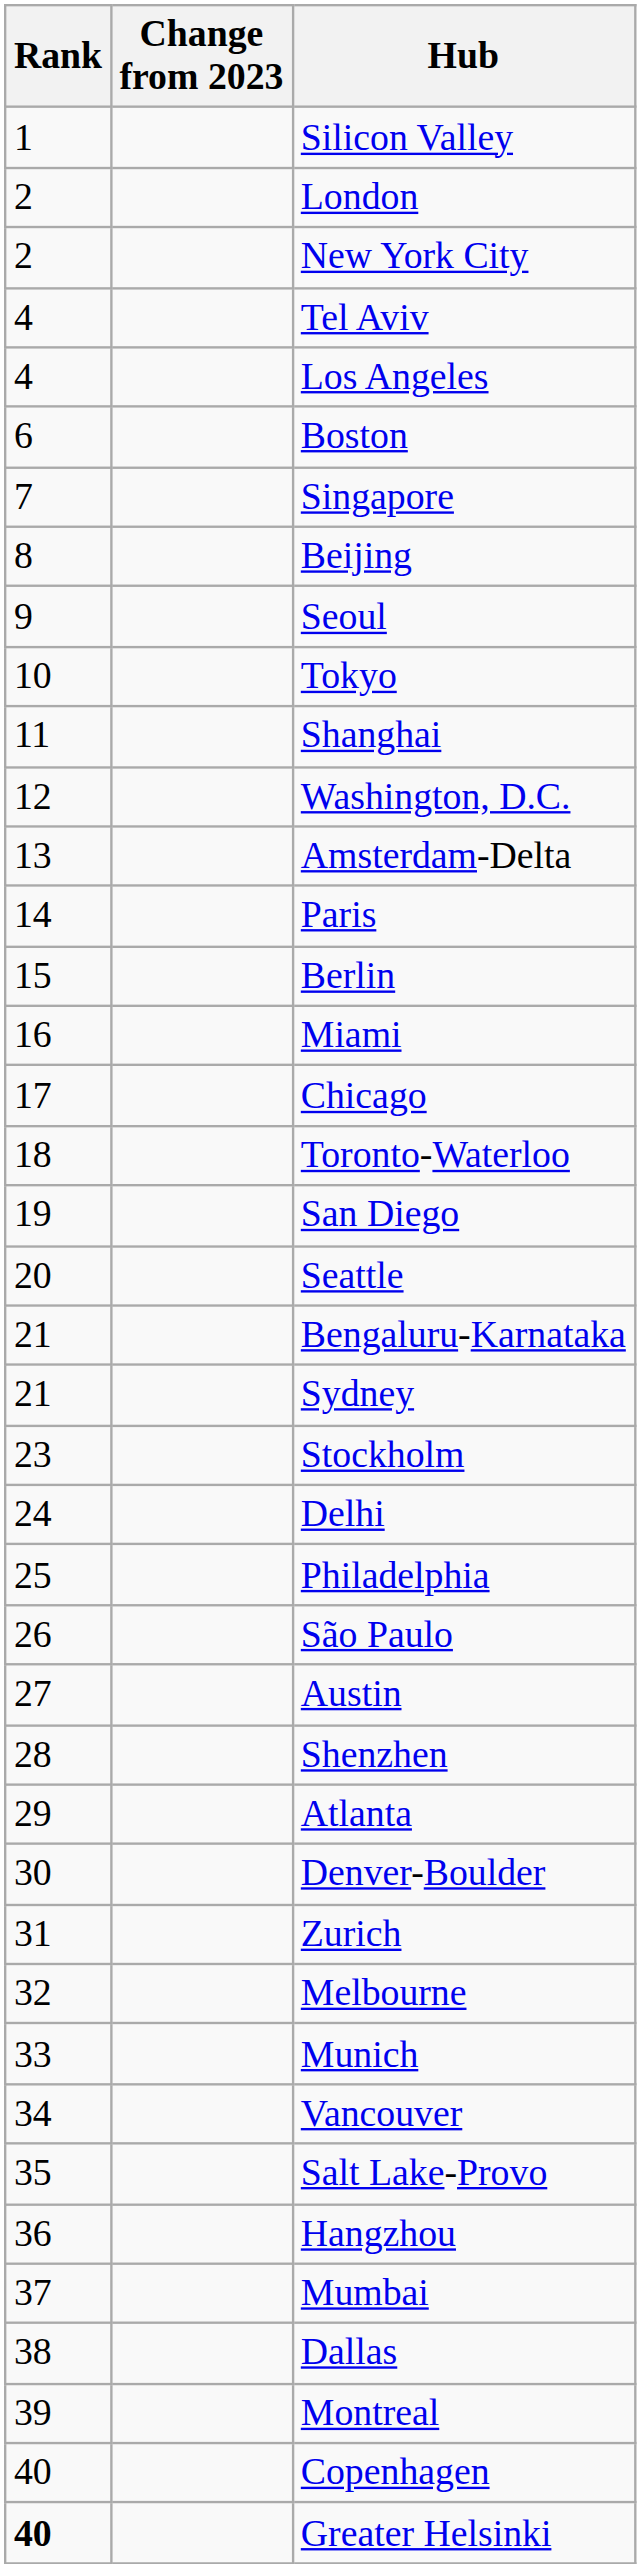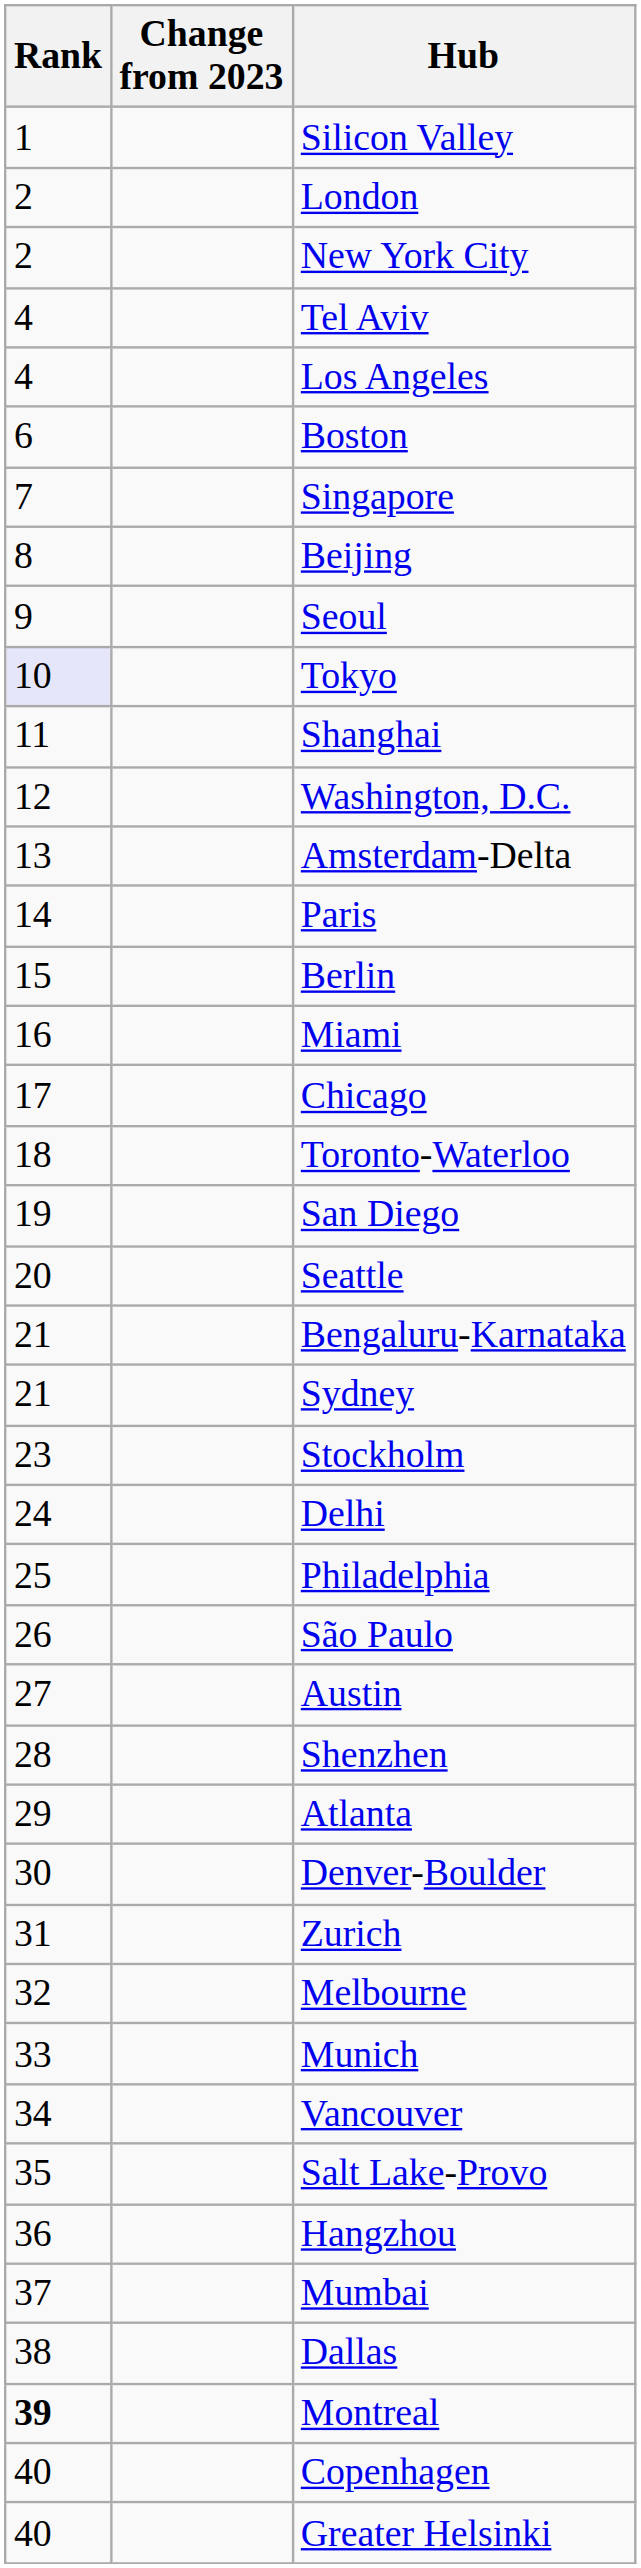(33, 675) no background -> (33, 675) lavender background
(33, 2412) normal -> (33, 2412) bold
(33, 2532) bold -> (33, 2532) normal
